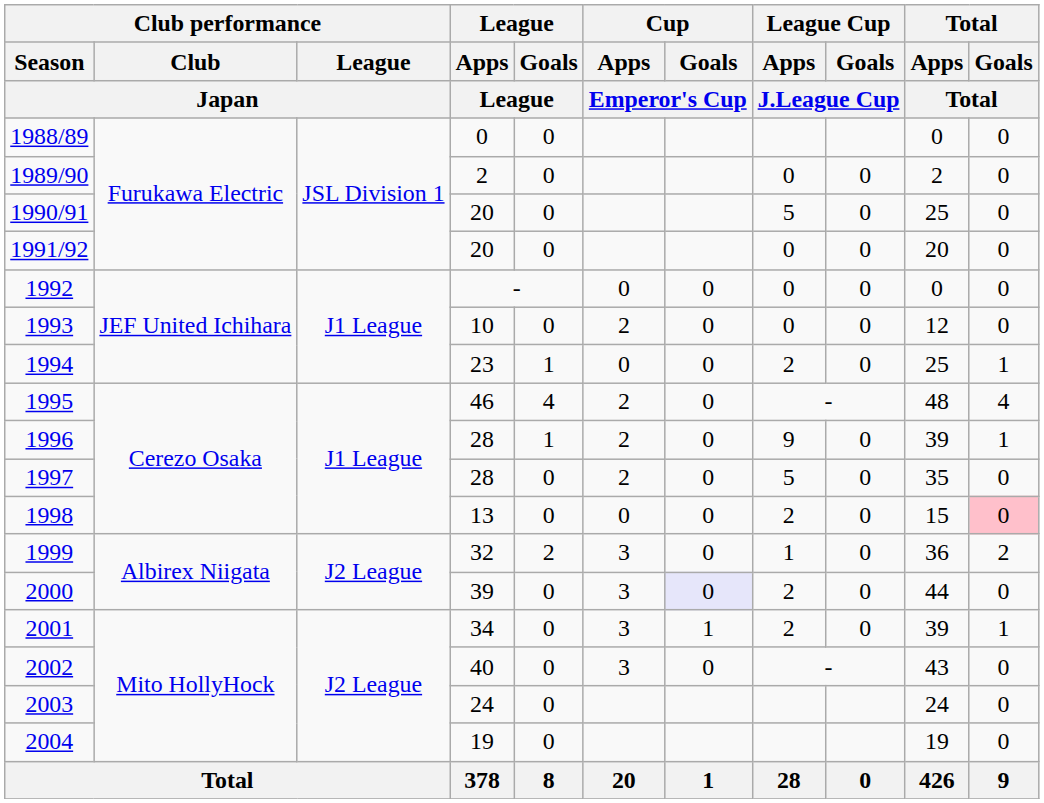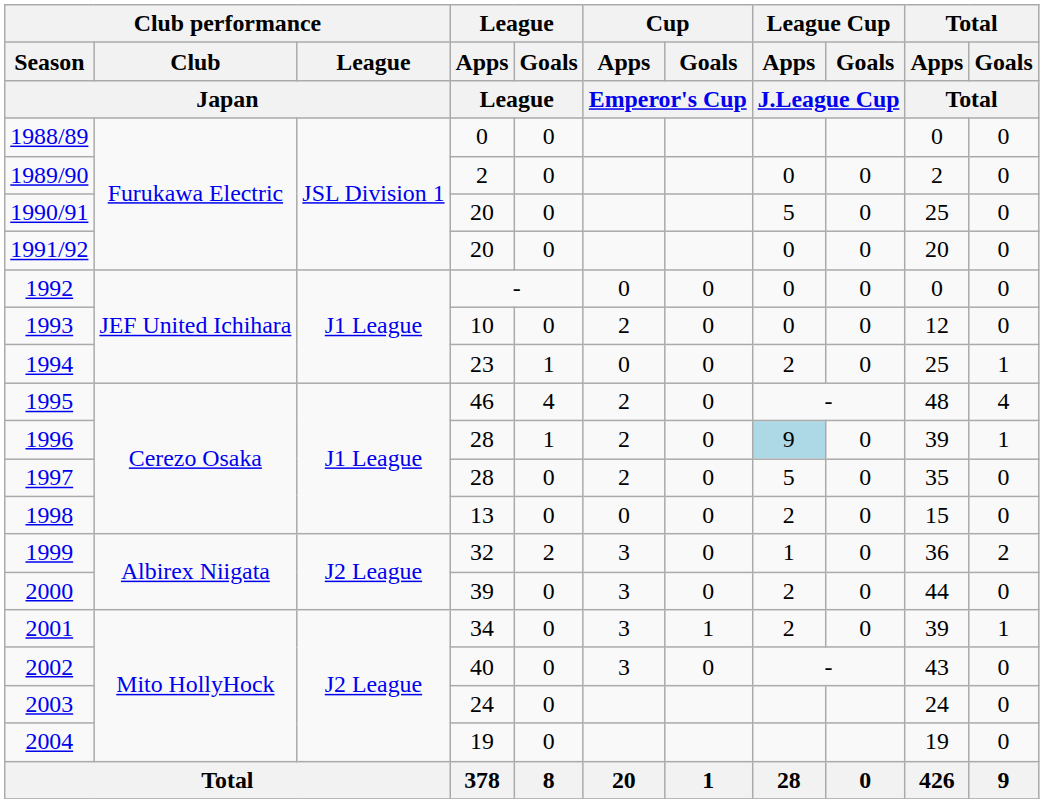(789, 439) no background -> (789, 439) lightblue background
(1004, 514) pink background -> (1004, 514) no background
(708, 590) lavender background -> (708, 590) no background
